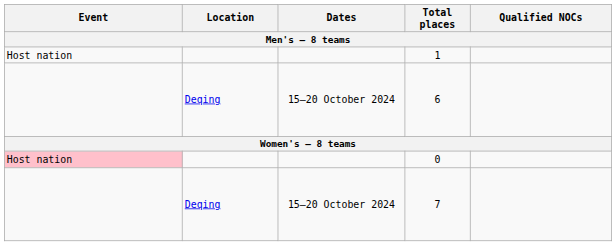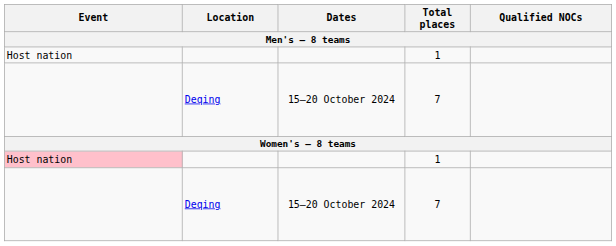(437, 100) 6 -> (437, 100) 7
(437, 159) 0 -> (437, 159) 1
